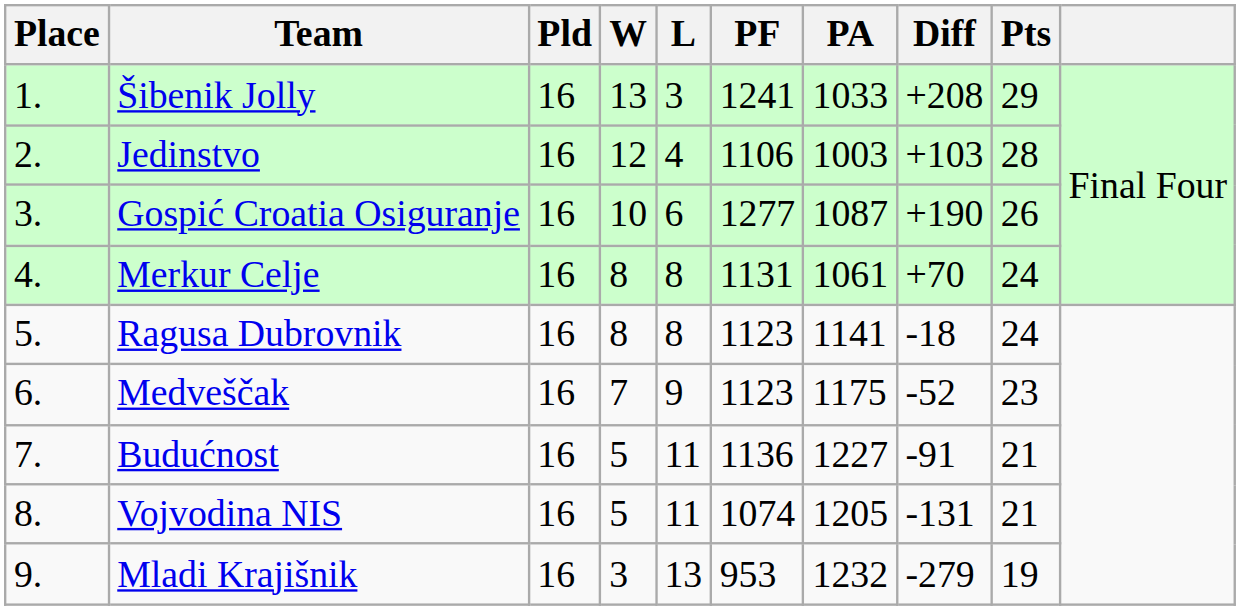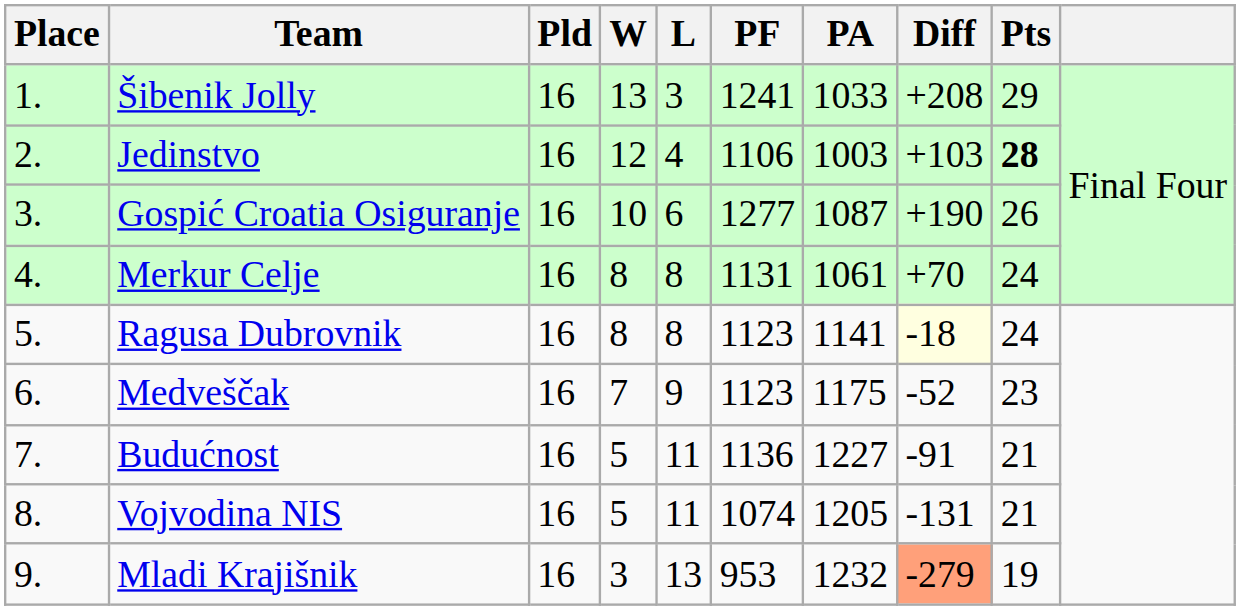(1020, 154) normal -> (1020, 154) bold
(931, 333) no background -> (931, 333) lightyellow background
(940, 573) no background -> (940, 573) lightsalmon background
